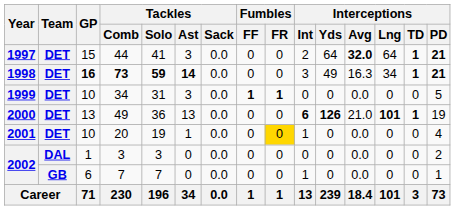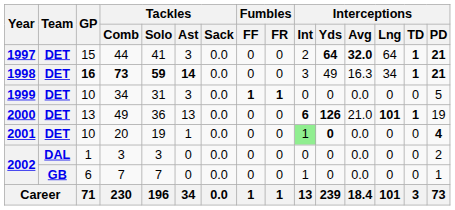(330, 54) normal -> (330, 54) bold
(280, 134) gold background -> (280, 134) no background
(305, 134) no background -> (305, 134) lightgreen background
(330, 134) normal -> (330, 134) bold
(439, 134) normal -> (439, 134) bold
